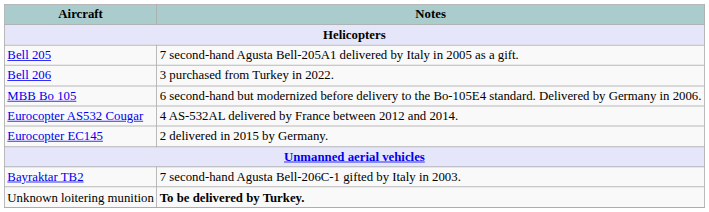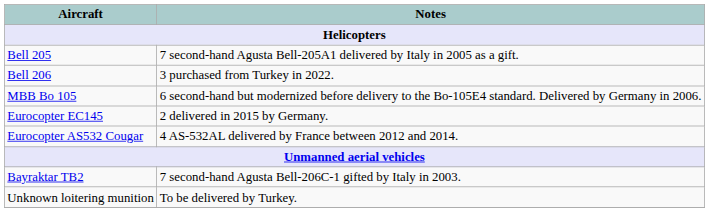rows swapped: (75, 116) <-> (55, 136)
(232, 197) bold -> (228, 197) normal
